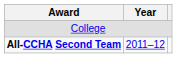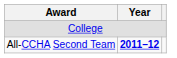(64, 45) bold -> (61, 45) normal
(145, 45) normal -> (140, 45) bold
